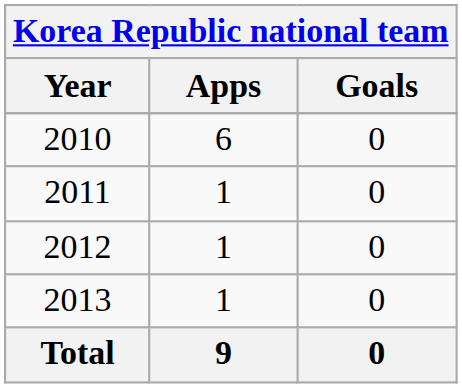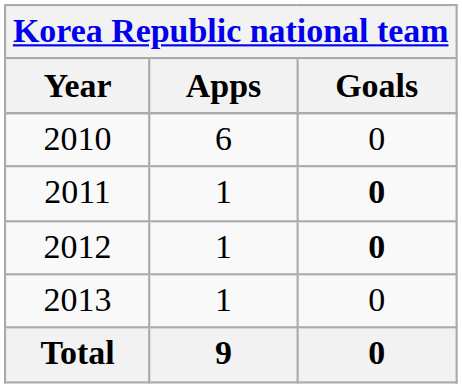(377, 192) normal -> (377, 192) bold
(377, 246) normal -> (377, 246) bold
